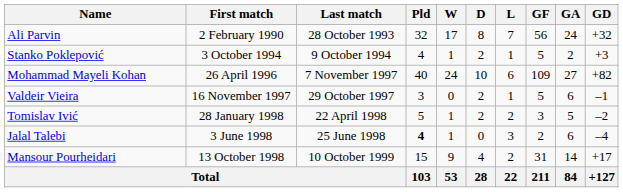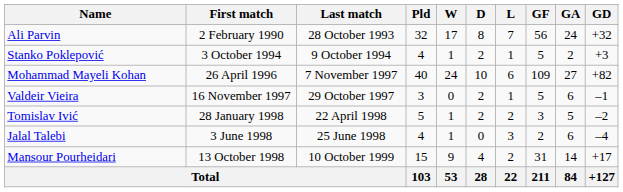(421, 136) bold -> (421, 136) normal
